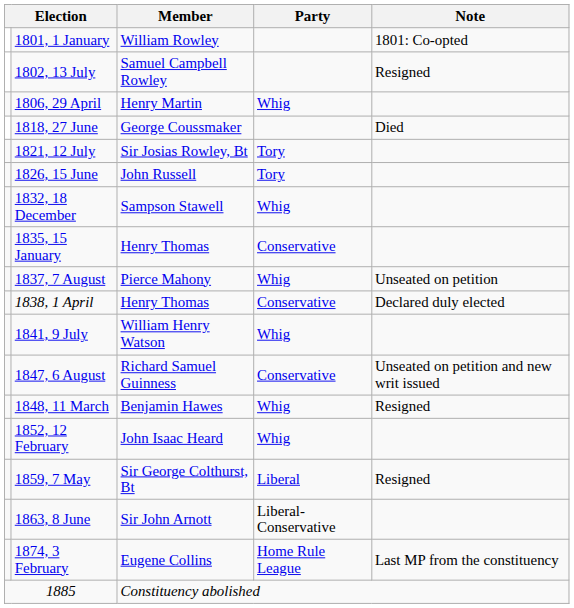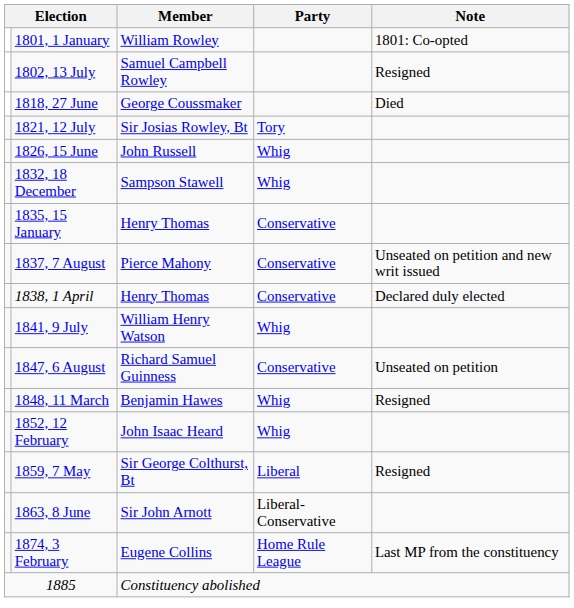- row: (58, 103)
(271, 174) Tory -> (274, 151) Whig
(274, 278) Whig -> (296, 263) Conservative
(436, 278) Unseated on petition -> (463, 263) Unseated on petition and new writ issued
(463, 374) Unseated on petition and new writ issued -> (436, 367) Unseated on petition
